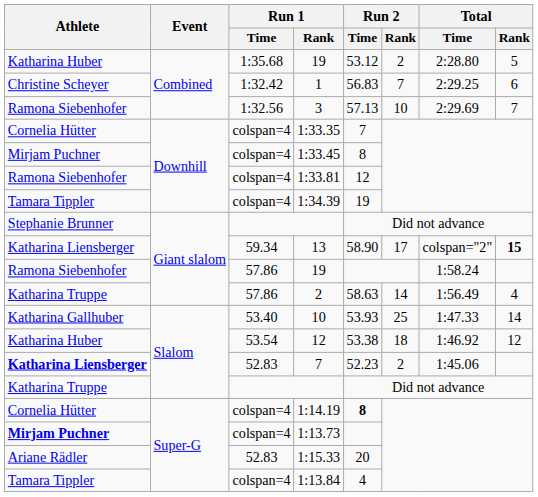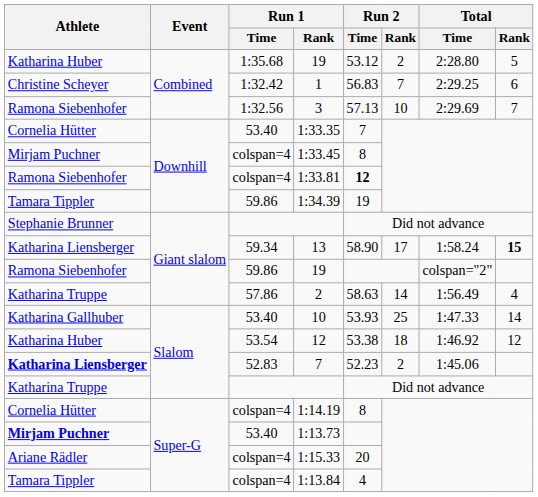(262, 131) colspan=4 -> (262, 131) 53.40
(362, 178) normal -> (362, 178) bold
(262, 201) colspan=4 -> (262, 201) 59.86
(457, 248) colspan="2" -> (457, 248) 1:58.24
(262, 271) 57.86 -> (262, 271) 59.86
(457, 271) 1:58.24 -> (457, 271) colspan="2"
(362, 410) bold -> (362, 410) normal
(262, 434) colspan=4 -> (262, 434) 53.40
(262, 457) 52.83 -> (262, 457) colspan=4
